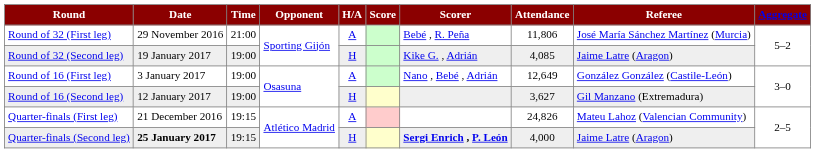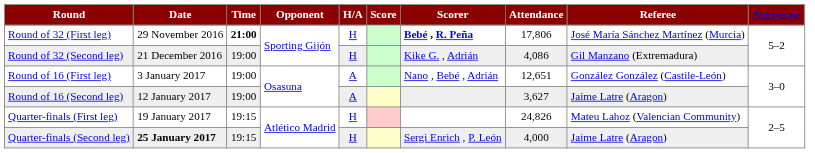(243, 35) normal -> (244, 35) bold
(352, 35) A -> (353, 35) H
(436, 35) normal -> (438, 35) bold
(542, 35) 11,806 -> (536, 35) 17,806
(174, 55) 19 January 2017 -> (180, 55) 21 December 2016
(542, 55) 4,085 -> (536, 55) 4,086
(625, 55) Jaime Latre (Aragon) -> (634, 55) Gil Manzano (Extremadura)
(542, 76) 12,649 -> (536, 76) 12,651
(352, 96) H -> (353, 96) A
(640, 96) Gil Manzano (Extremadura) -> (619, 96) Jaime Latre (Aragon)
(180, 117) 21 December 2016 -> (174, 117) 19 January 2017
(352, 117) A -> (353, 117) H
(455, 137) bold -> (453, 137) normal
